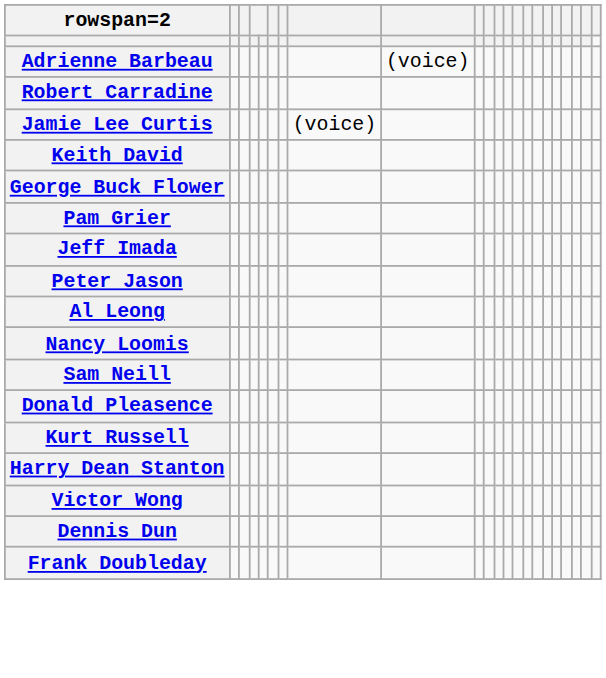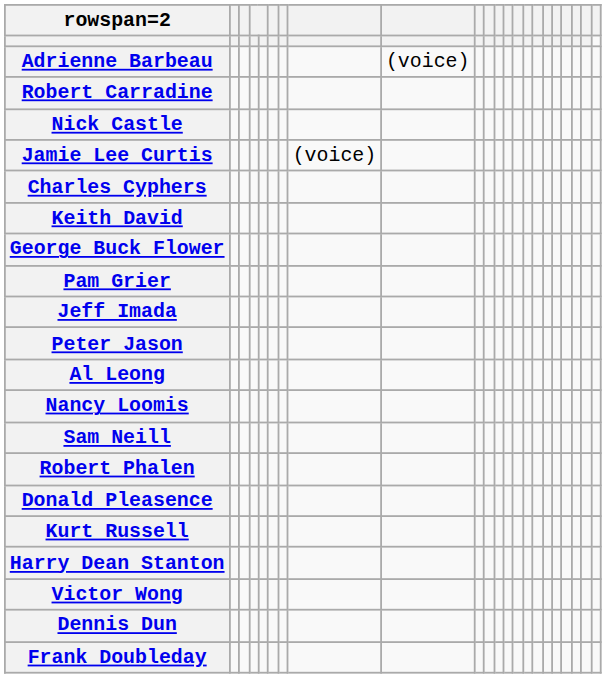+ row: (117, 124)
+ row: (117, 187)
+ row: (117, 469)
